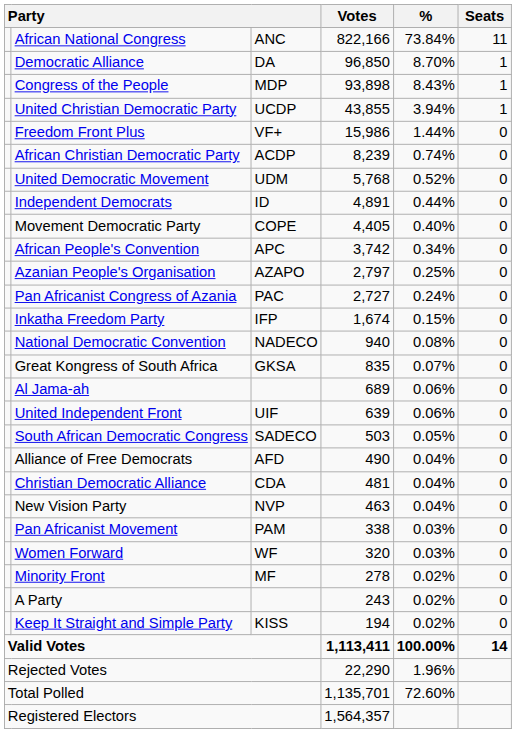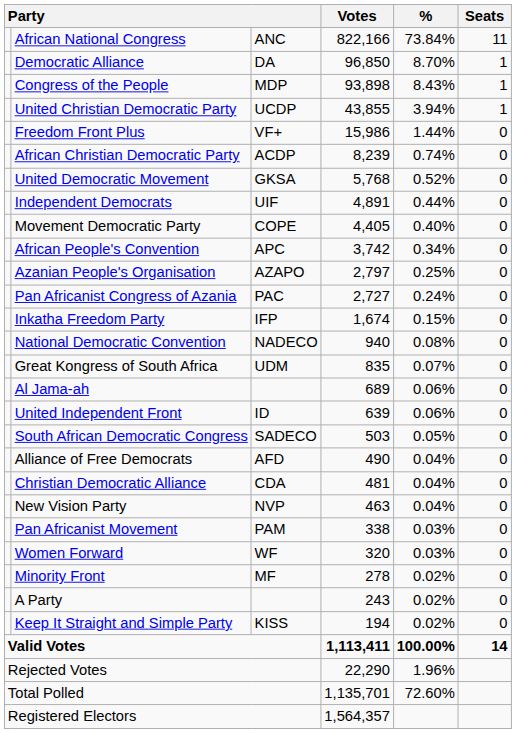(271, 179) UDM -> (275, 179) GKSA
(262, 202) ID -> (266, 202) UIF
(275, 366) GKSA -> (271, 366) UDM
(266, 413) UIF -> (262, 413) ID
